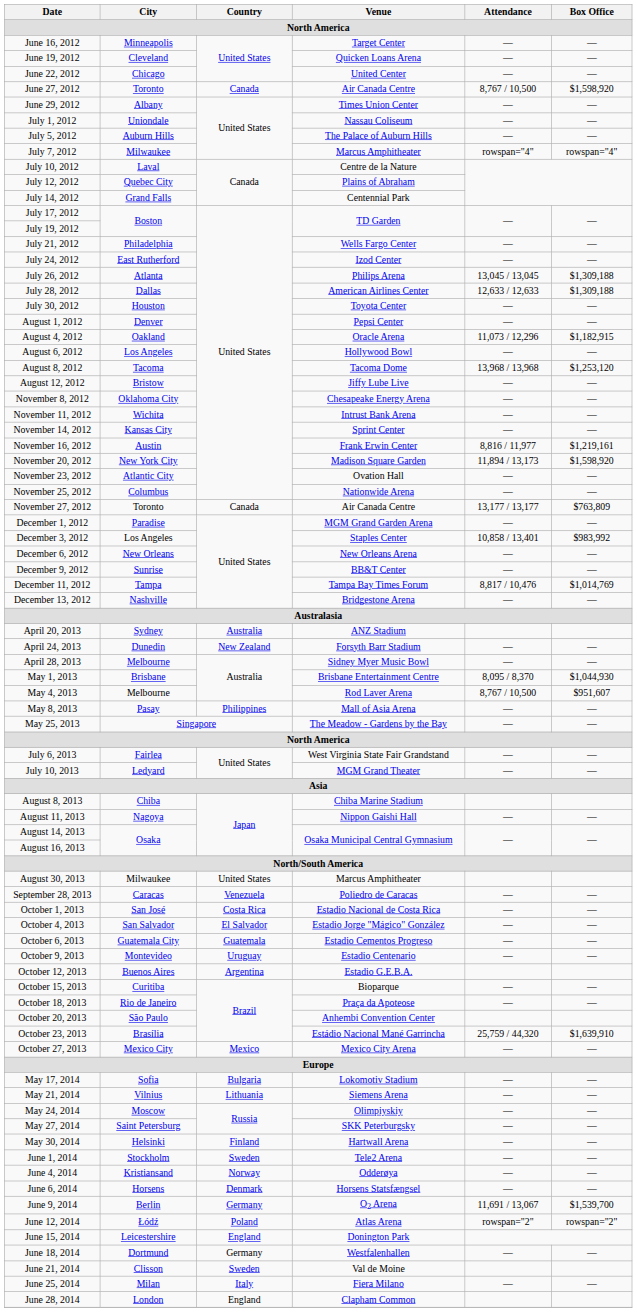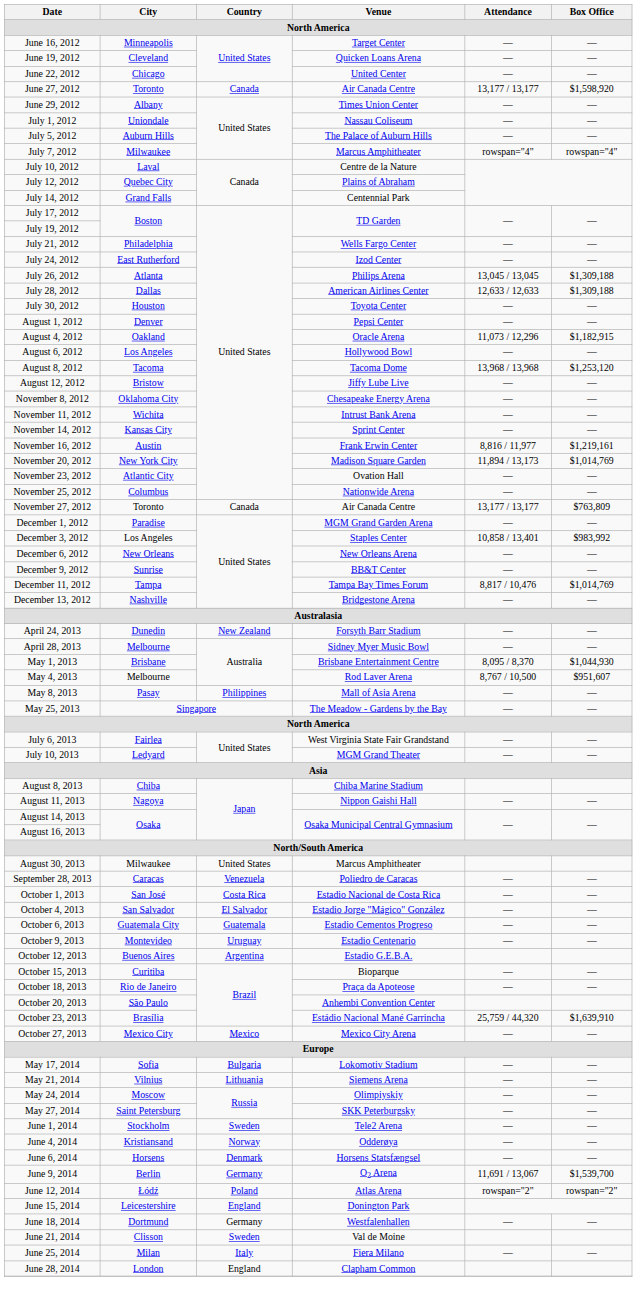(508, 89) 8,767 / 10,500 -> (508, 89) 13,177 / 13,177
(592, 461) $1,598,920 -> (592, 461) $1,014,769
- row: (52, 631)
- row: (52, 1142)
